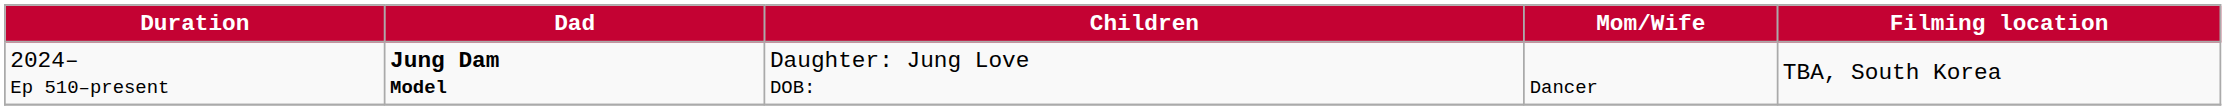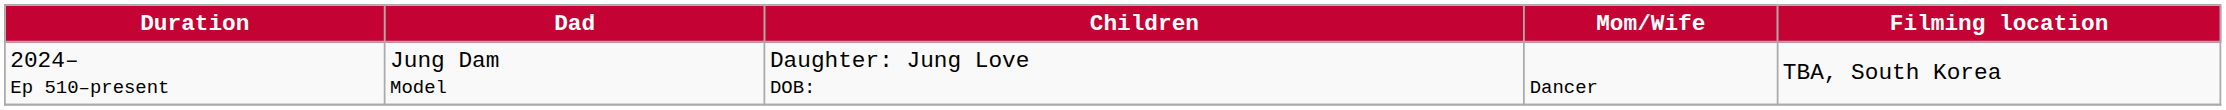(445, 74) bold -> (445, 73) normal
